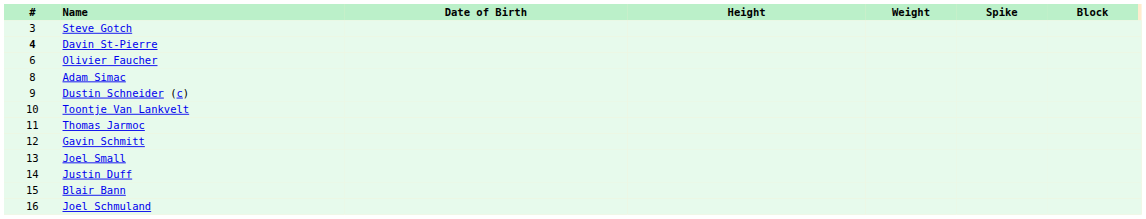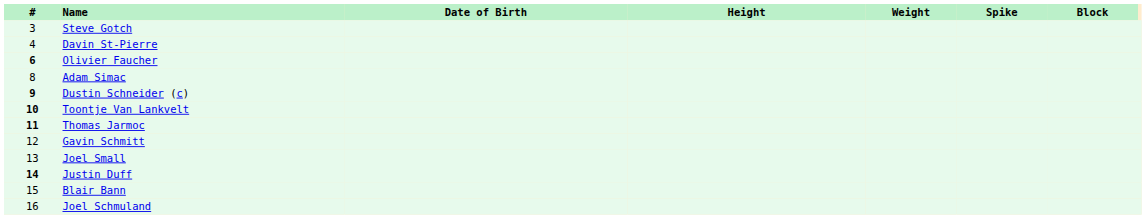(32, 44) bold -> (32, 44) normal
(32, 61) normal -> (32, 61) bold
(32, 93) normal -> (32, 93) bold
(32, 109) normal -> (32, 109) bold
(32, 125) normal -> (32, 125) bold
(32, 174) normal -> (32, 174) bold
